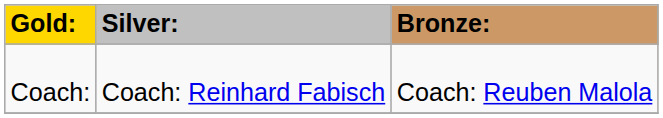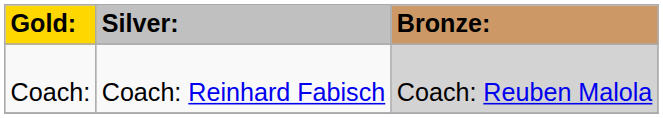(525, 92) no background -> (525, 92) lightgrey background
